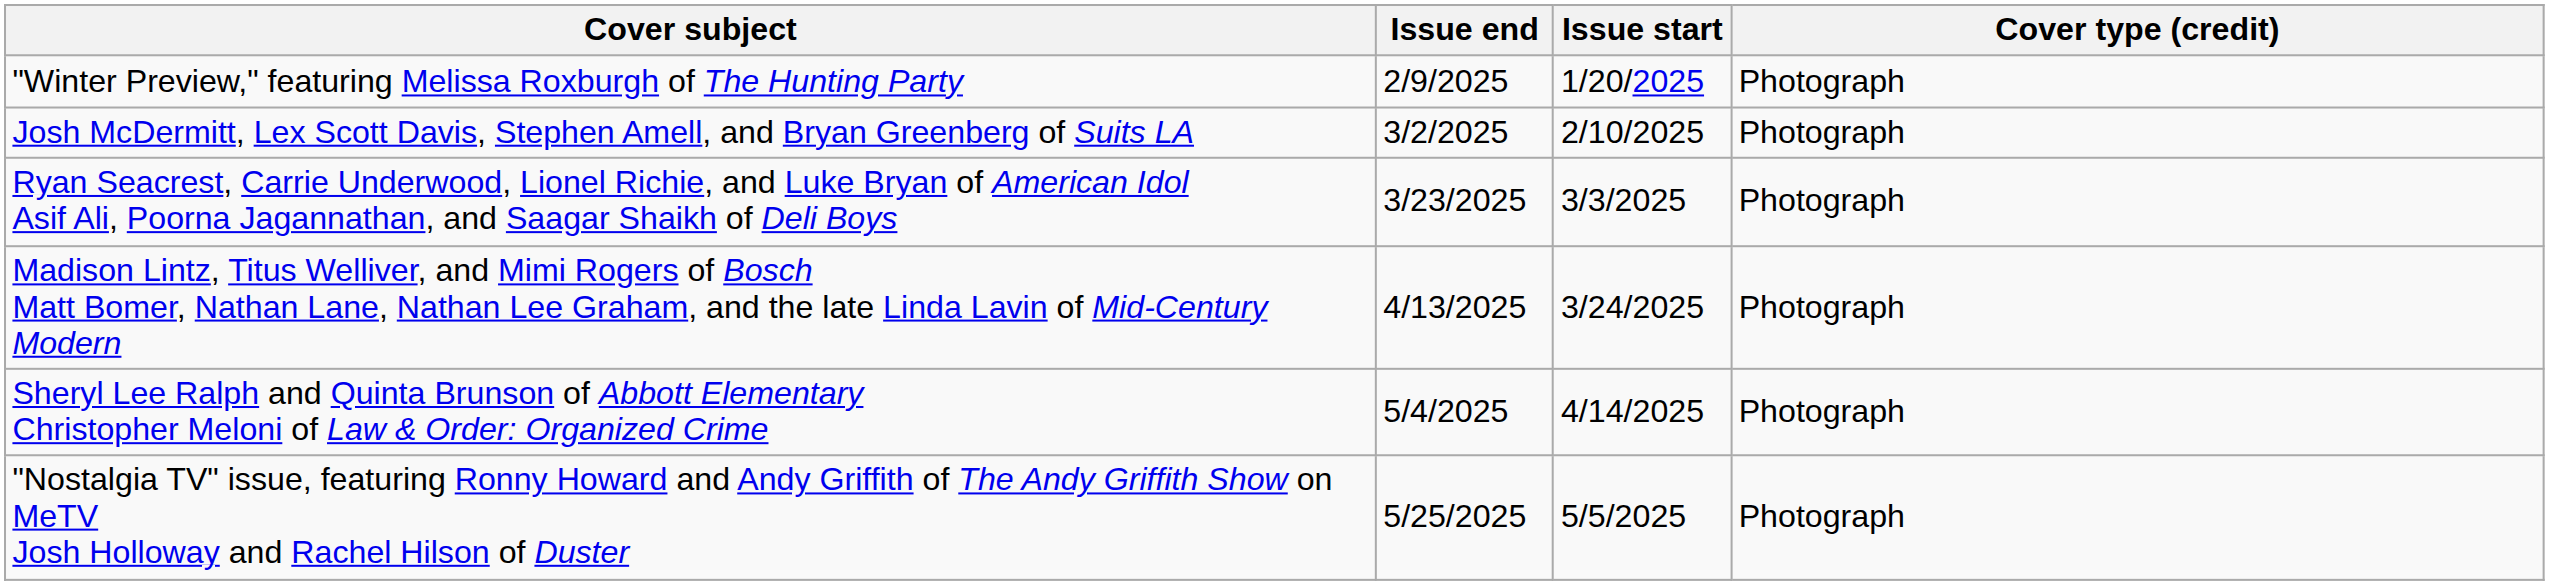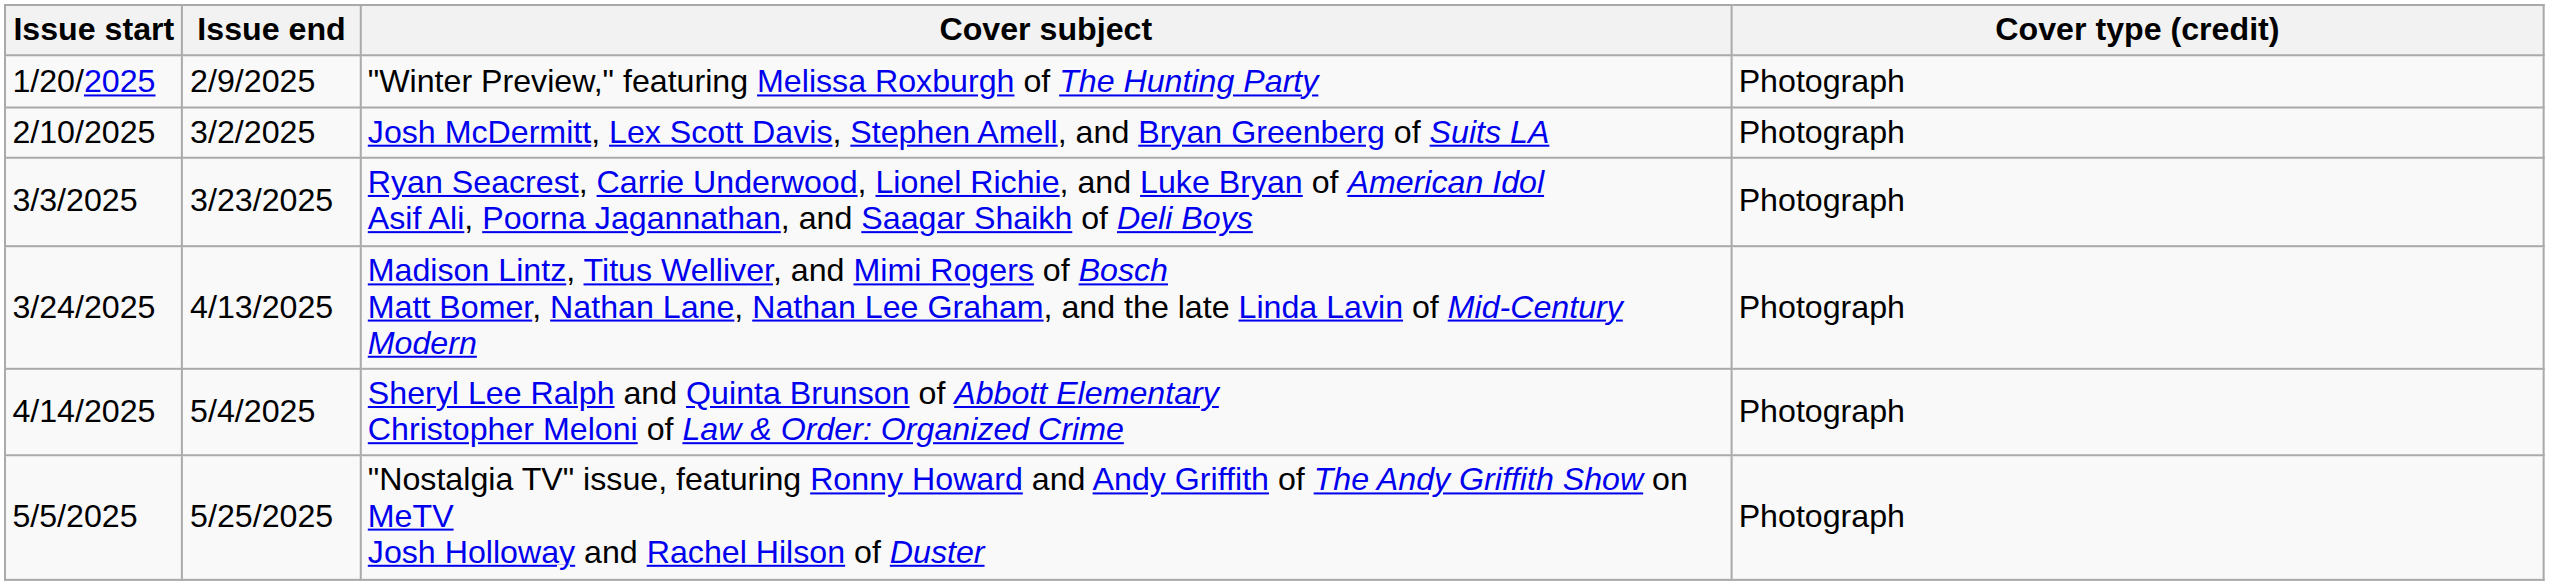columns swapped: (1642, 30) <-> (690, 30)
